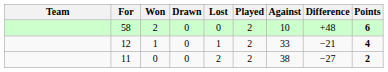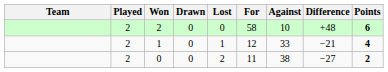columns swapped: (250, 12) <-> (126, 12)
